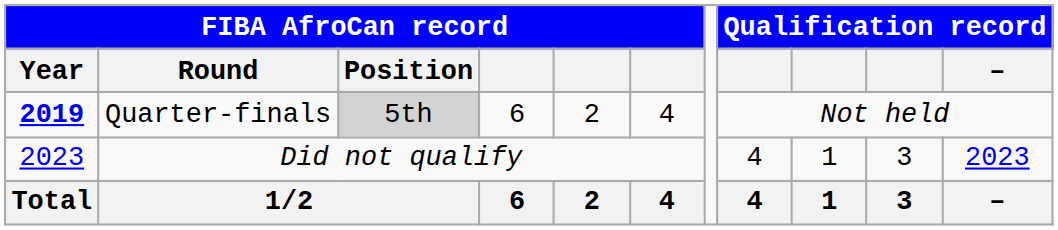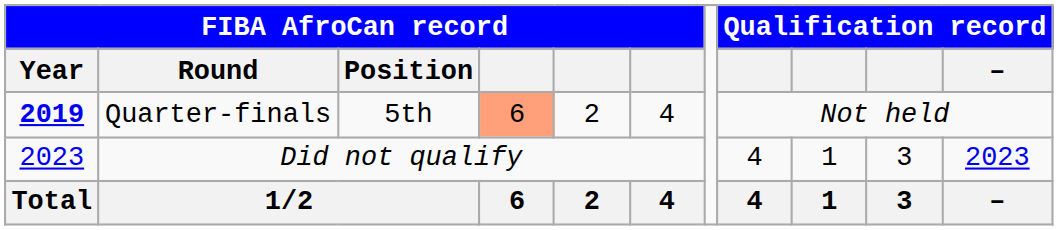(408, 115) lightgrey background -> (408, 115) no background
(517, 115) no background -> (517, 115) lightsalmon background
